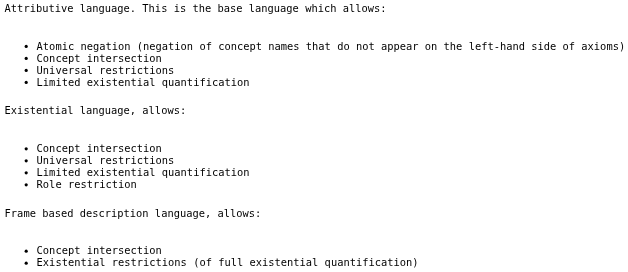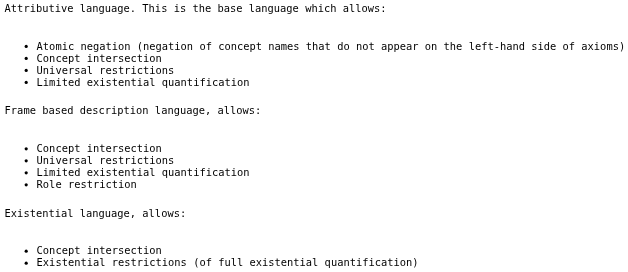(95, 111) Existential language, allows: -> (133, 111) Frame based description language, allows:
(133, 213) Frame based description language, allows: -> (95, 213) Existential language, allows:
